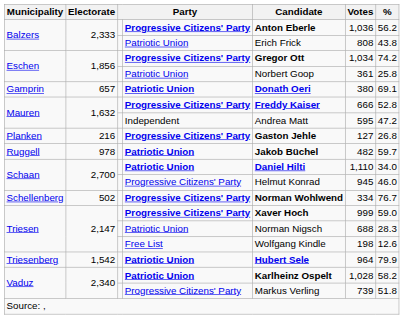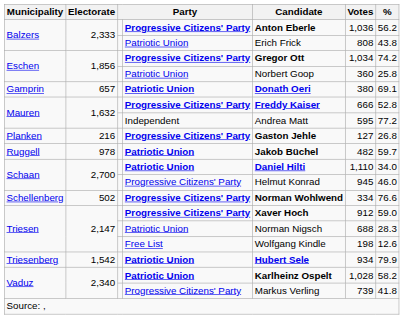(365, 74) 361 -> (365, 74) 360
(387, 120) 47.2 -> (387, 120) 77.2
(387, 197) 76.7 -> (387, 197) 76.6
(365, 213) 999 -> (365, 213) 912
(365, 259) 964 -> (365, 259) 934
(387, 290) 51.8 -> (387, 290) 41.8
